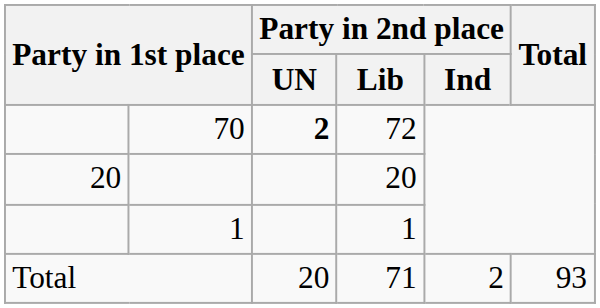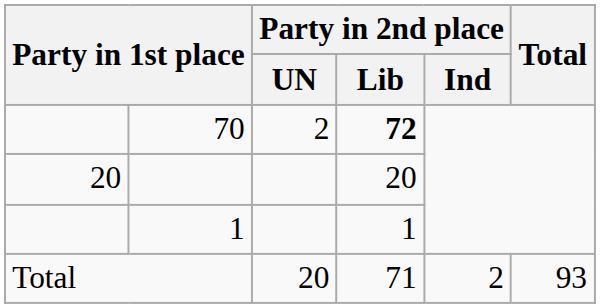(322, 128) bold -> (322, 128) normal
(401, 128) normal -> (401, 128) bold
